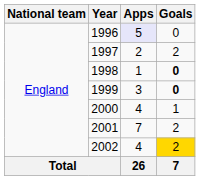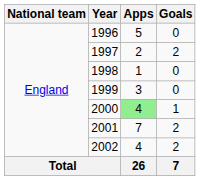(139, 33) lavender background -> (139, 33) no background
(176, 71) bold -> (176, 71) normal
(176, 90) bold -> (176, 90) normal
(139, 109) no background -> (139, 109) lightgreen background
(176, 147) gold background -> (176, 147) no background
